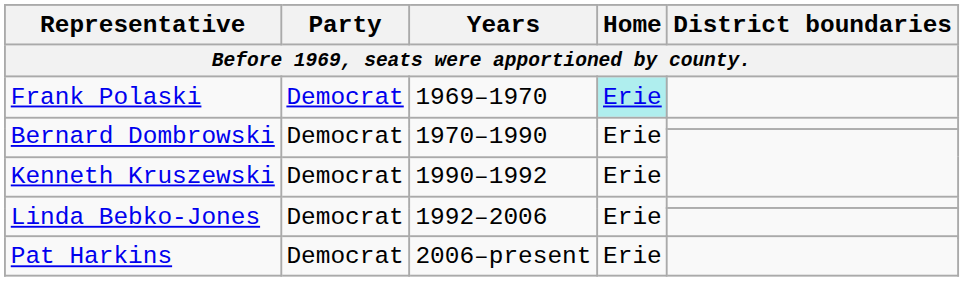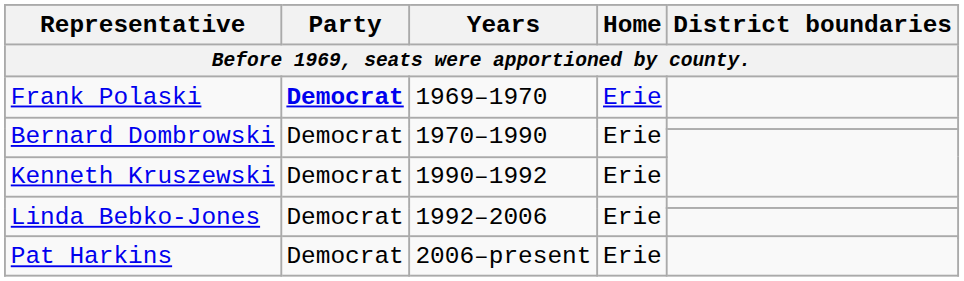(345, 97) normal -> (345, 97) bold
(632, 97) paleturquoise background -> (632, 97) no background
